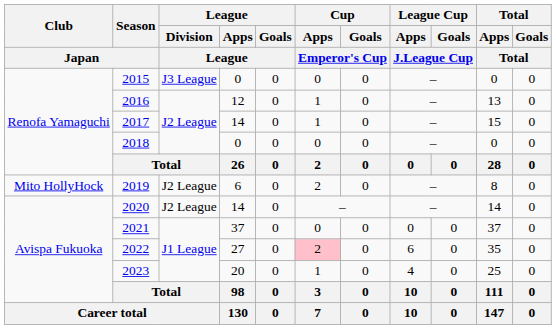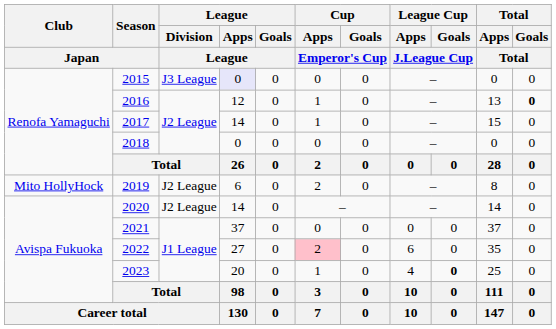(238, 79) no background -> (238, 79) lavender background
(532, 100) normal -> (532, 100) bold
(454, 270) normal -> (454, 270) bold
